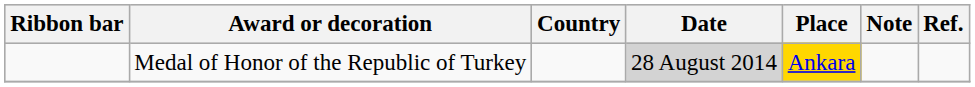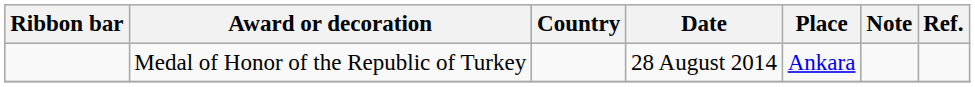(704, 61) lightgrey background -> (704, 61) no background
(822, 61) gold background -> (822, 61) no background
